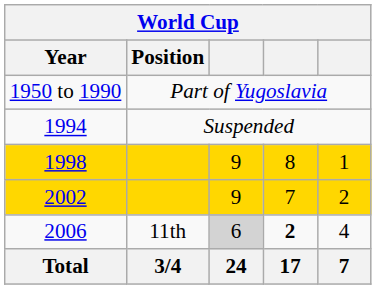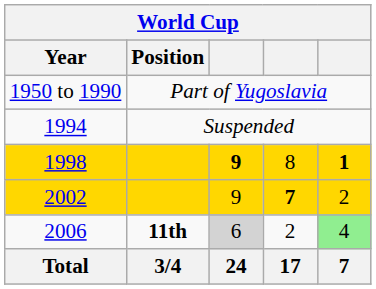(236, 161) normal -> (236, 161) bold
(344, 161) normal -> (344, 161) bold
(290, 196) normal -> (290, 196) bold
(168, 231) normal -> (168, 231) bold
(290, 231) bold -> (290, 231) normal
(344, 231) no background -> (344, 231) lightgreen background
